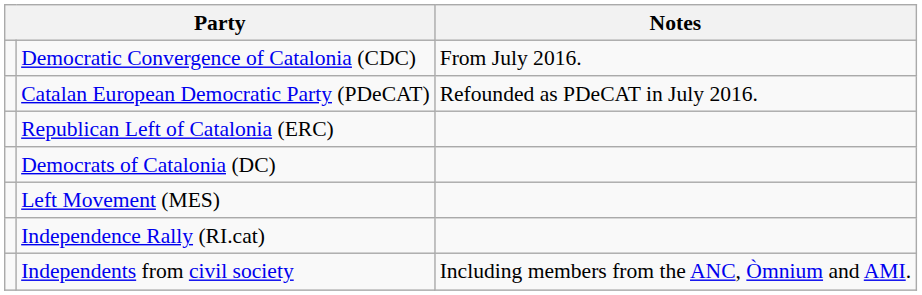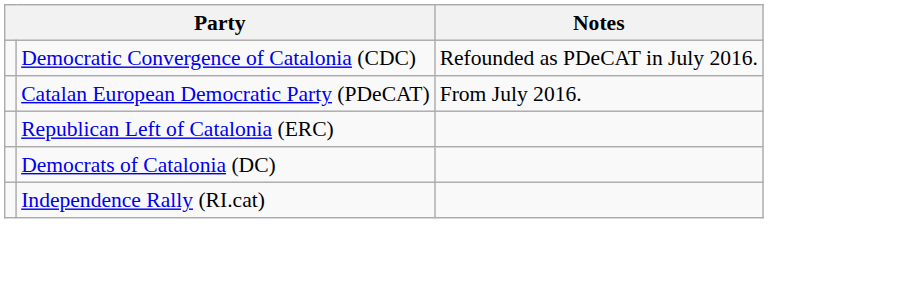(511, 58) From July 2016. -> (599, 58) Refounded as PDeCAT in July 2016.
(599, 93) Refounded as PDeCAT in July 2016. -> (511, 93) From July 2016.
- row: (121, 200)
- row: (157, 271)
